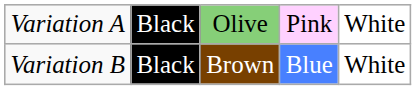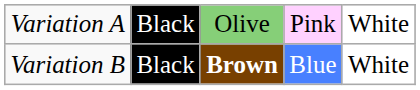(240, 63) normal -> (242, 63) bold
